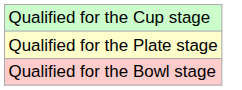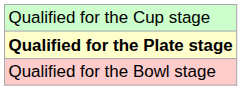(113, 44) normal -> (121, 44) bold
